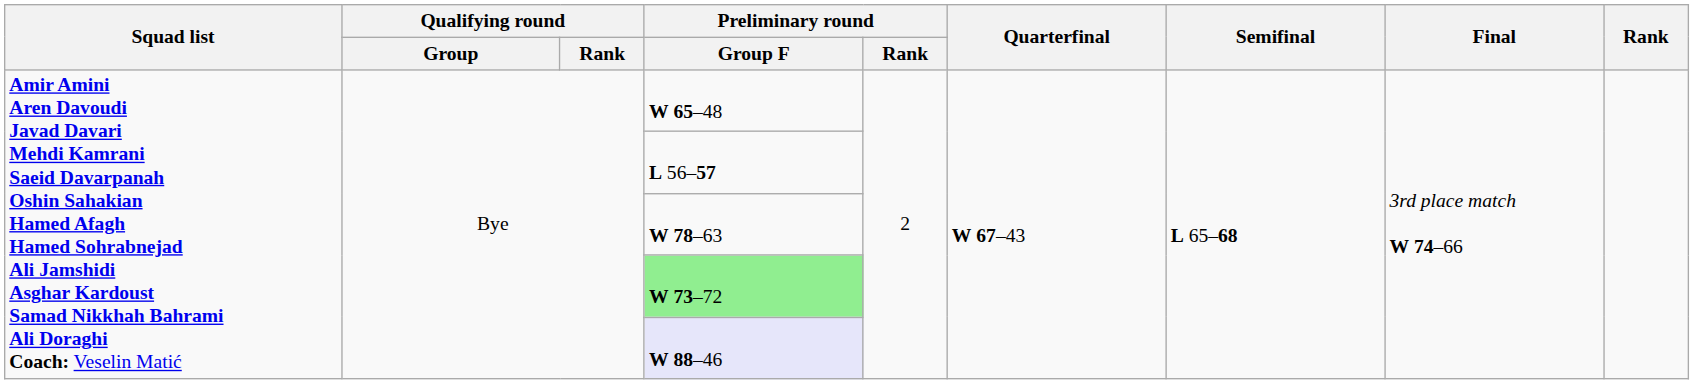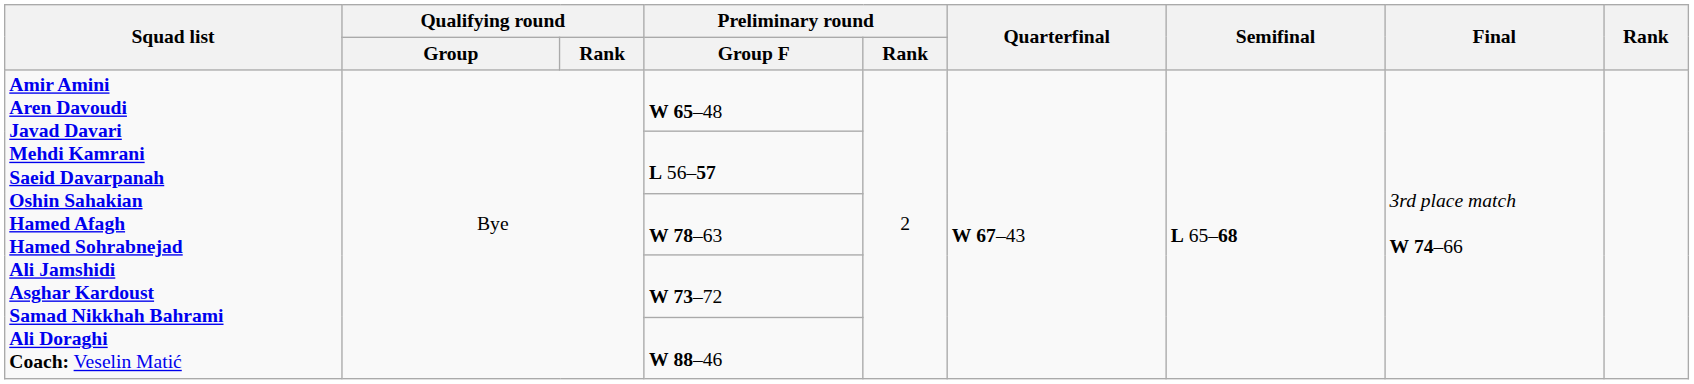(686, 297) lightgreen background -> (686, 297) no background
(686, 359) lavender background -> (686, 359) no background
